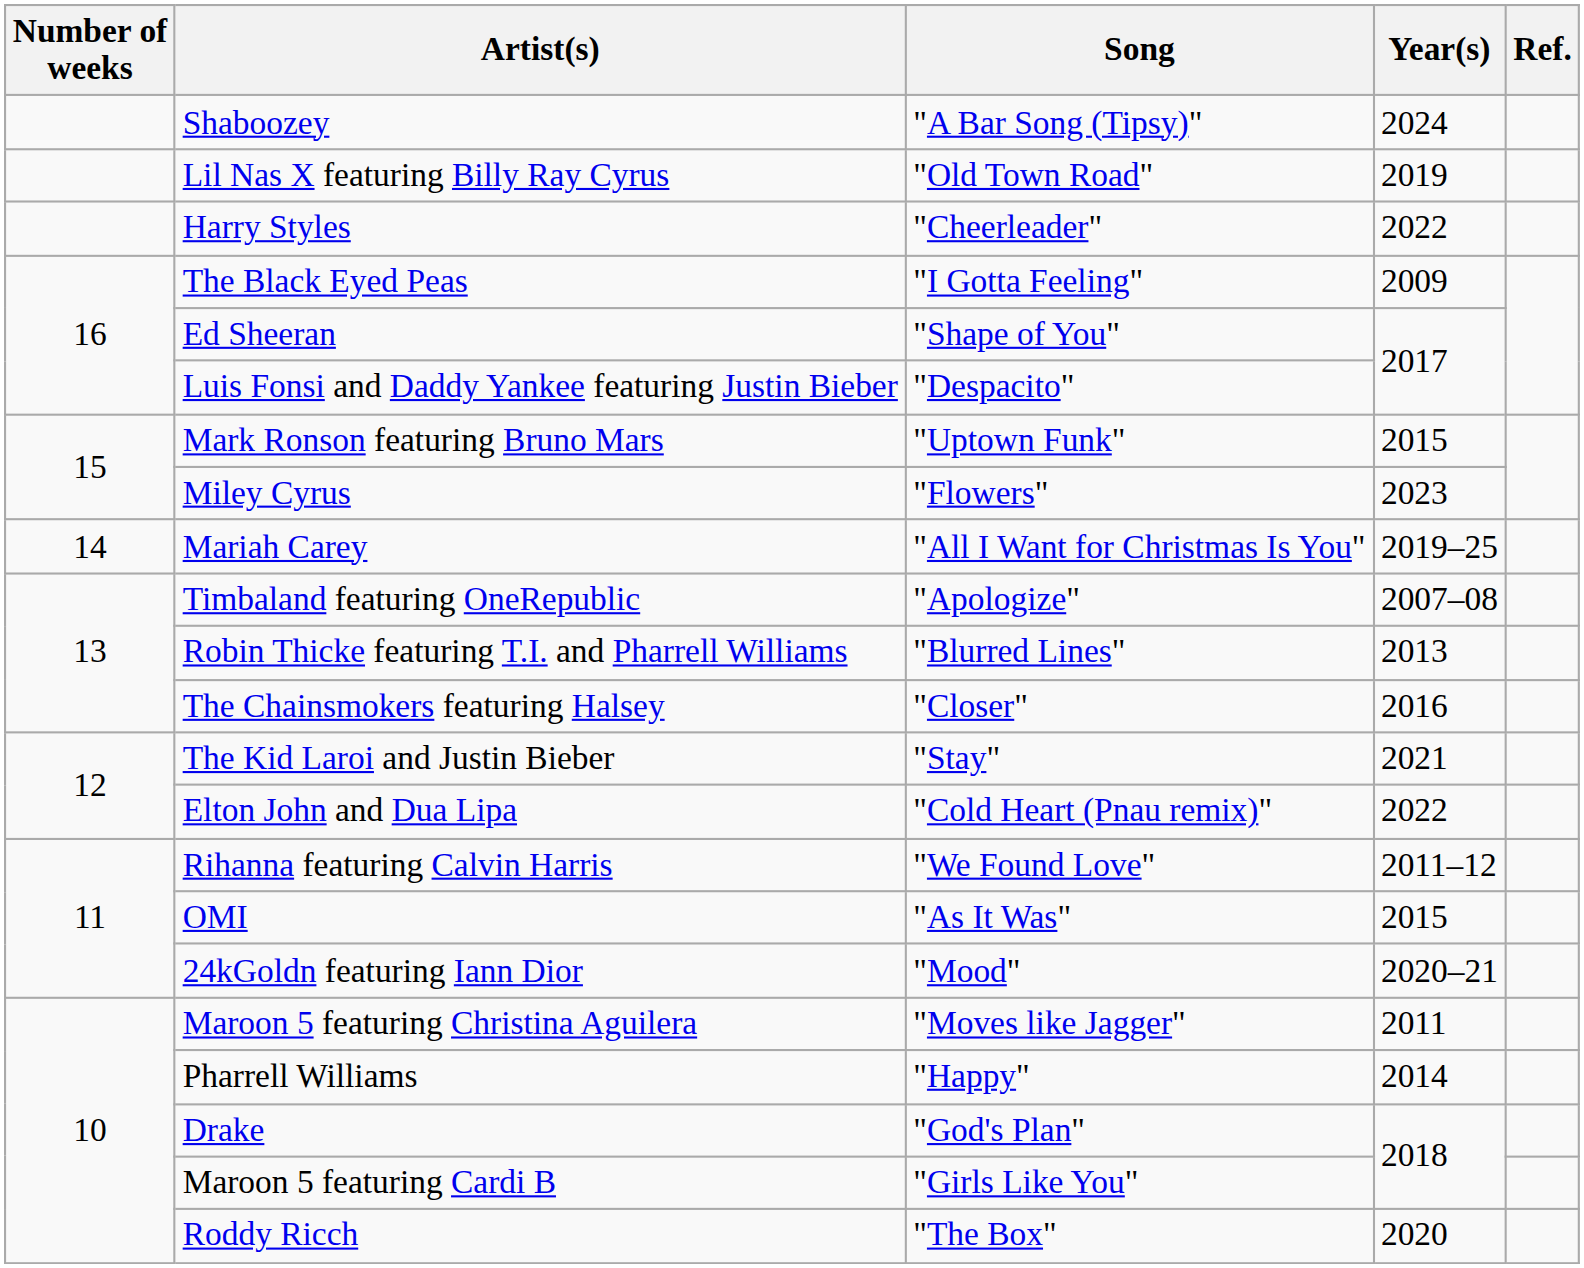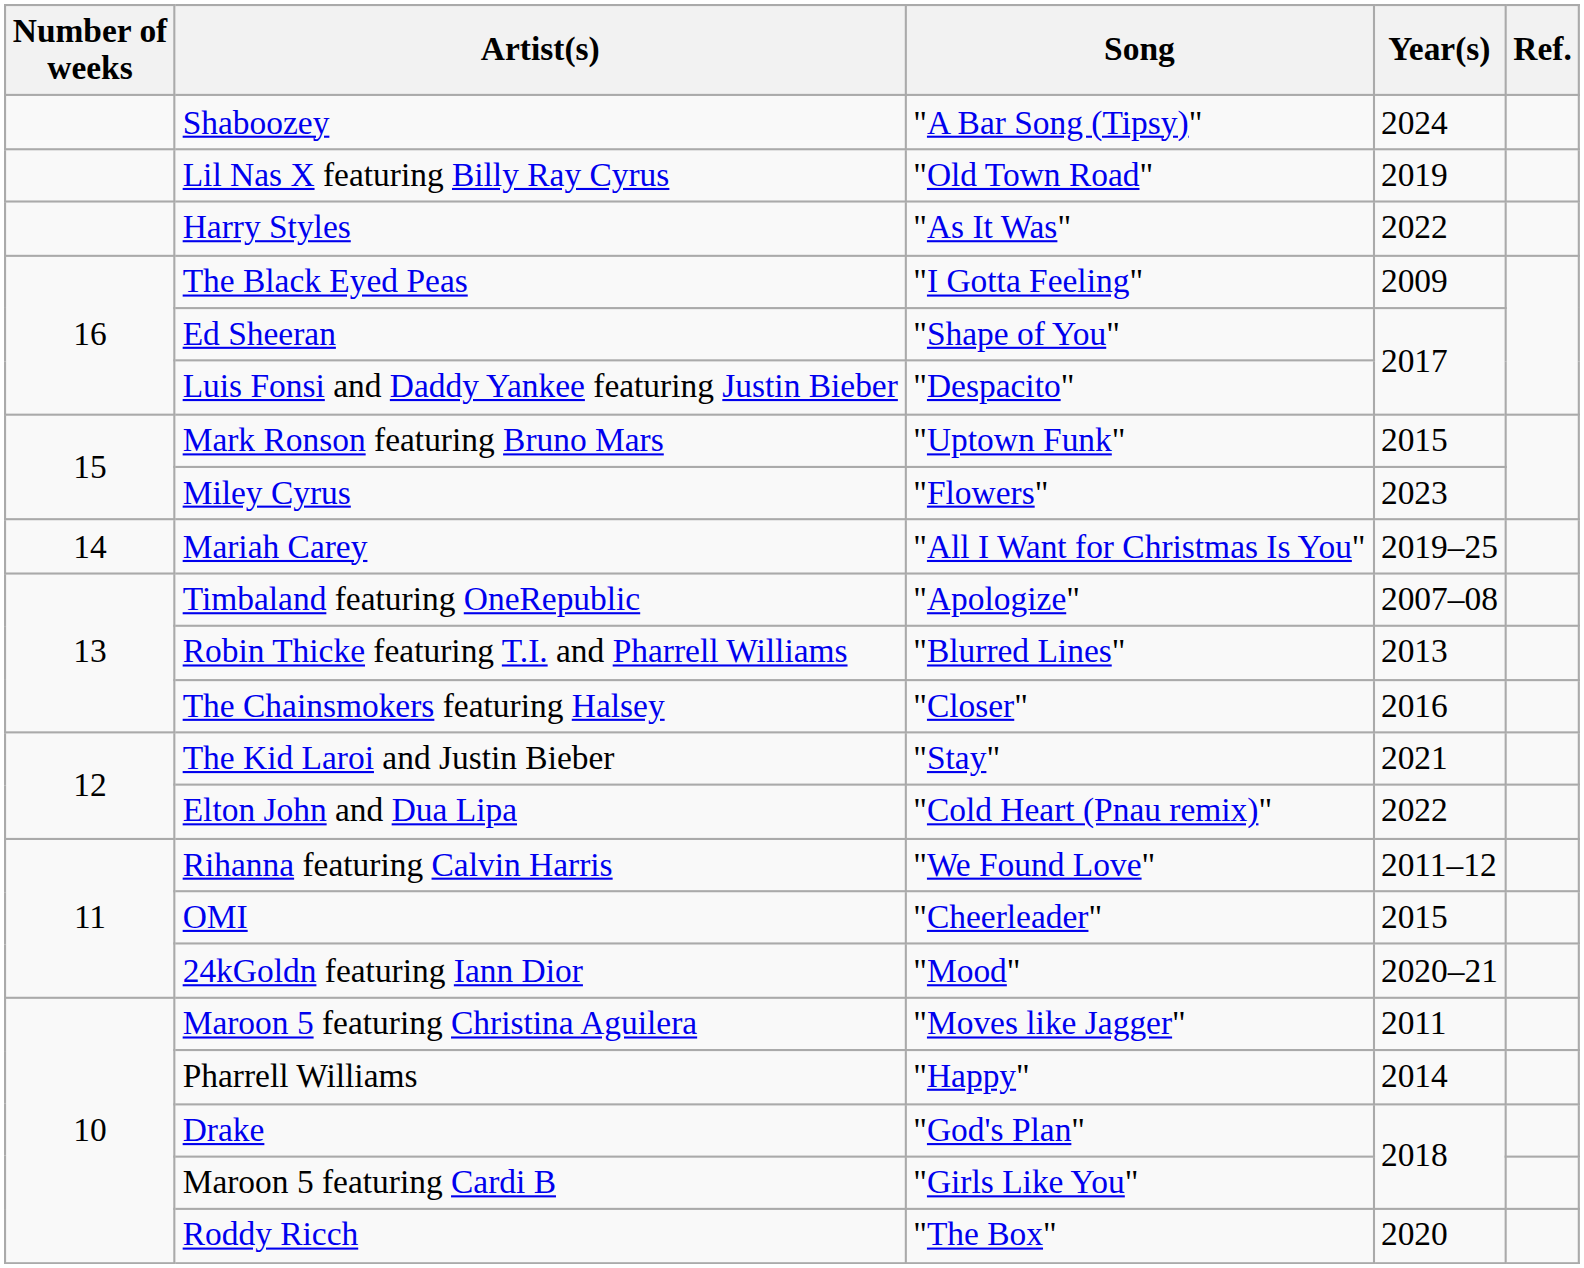(1008, 227) "Cheerleader" -> (992, 227) "As It Was"
(992, 917) "As It Was" -> (1008, 917) "Cheerleader"
